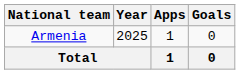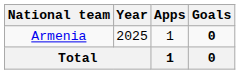(212, 37) normal -> (212, 37) bold
